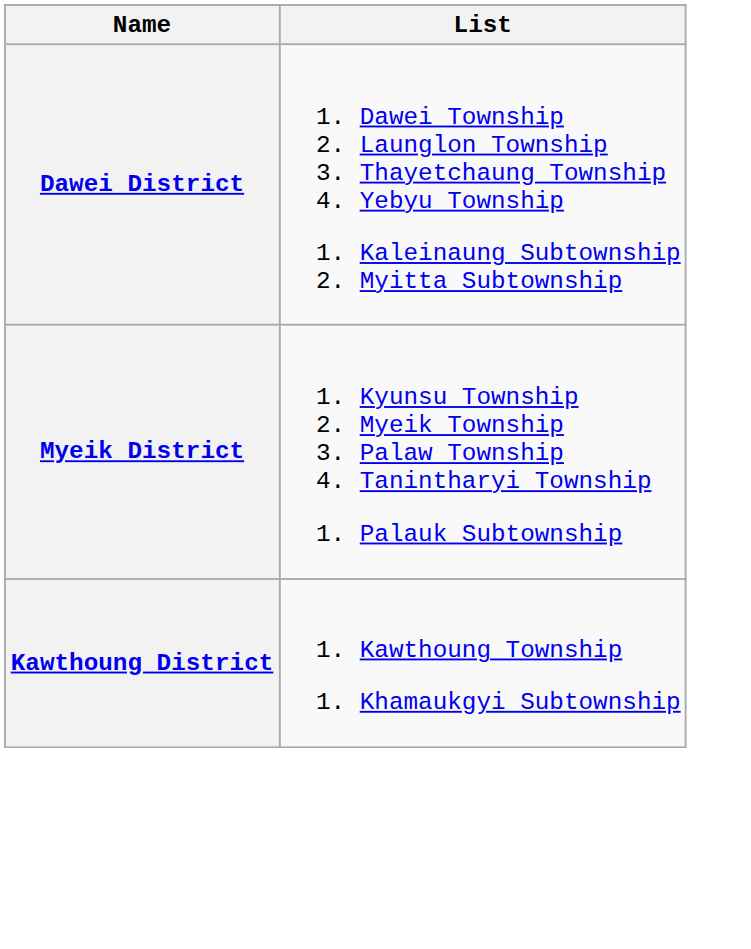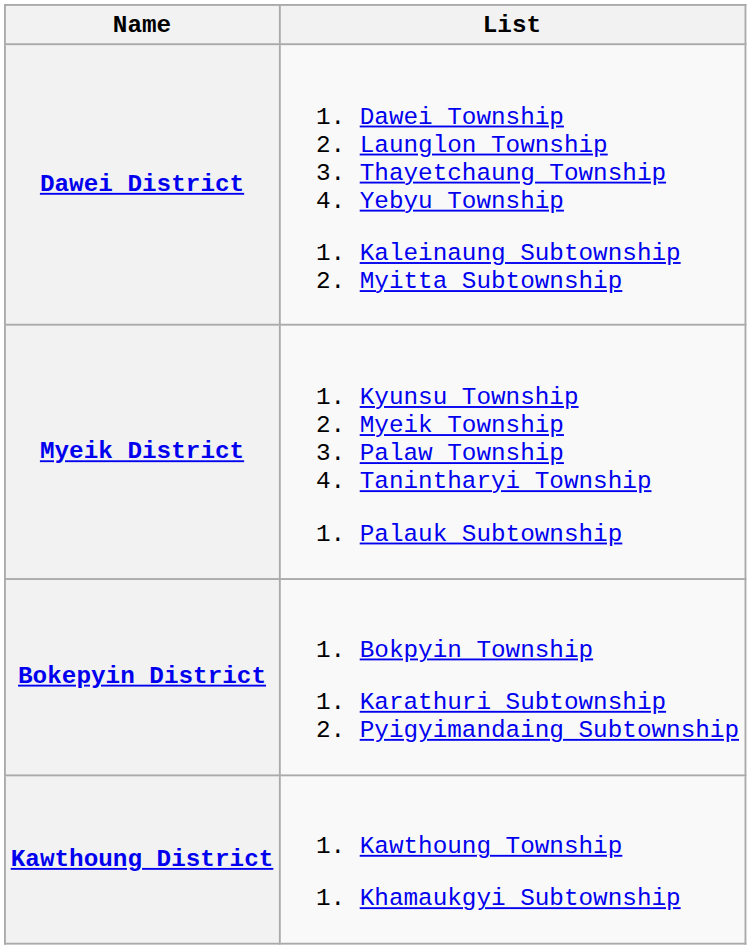+ row: (142, 677)
